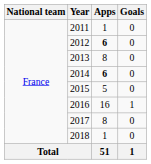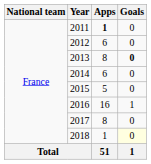(105, 27) normal -> (105, 27) bold
(105, 43) bold -> (105, 43) normal
(132, 58) normal -> (132, 58) bold
(105, 74) bold -> (105, 74) normal
(132, 136) no background -> (132, 136) lightyellow background
